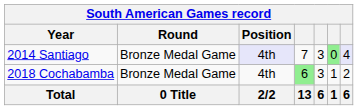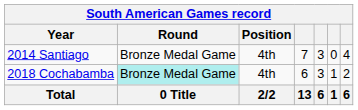(267, 54) lavender background -> (267, 54) no background
(334, 54) lightgreen background -> (334, 54) no background
(347, 54) lavender background -> (347, 54) no background
(178, 74) no background -> (178, 74) paleturquoise background
(304, 74) lightgreen background -> (304, 74) no background
